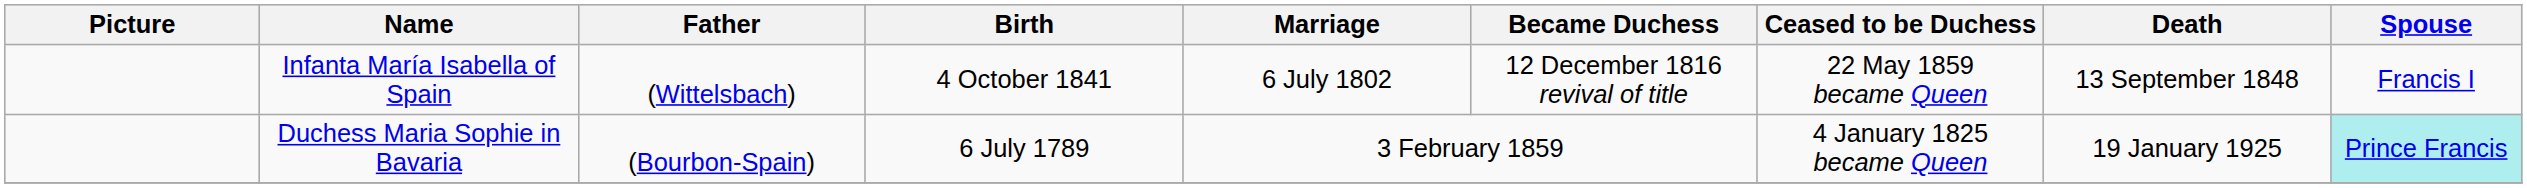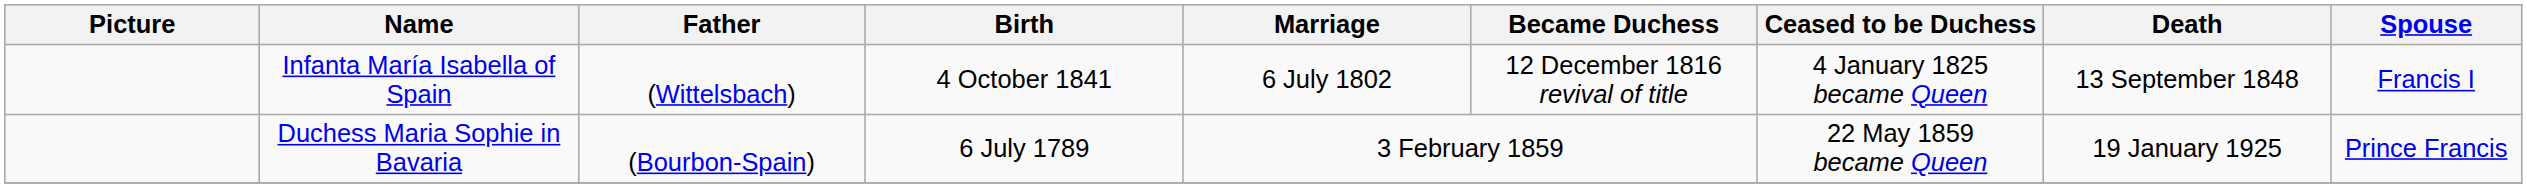(1900, 79) 22 May 1859 became Queen -> (1900, 79) 4 January 1825 became Queen
(1900, 148) 4 January 1825 became Queen -> (1900, 148) 22 May 1859 became Queen
(2426, 148) paleturquoise background -> (2426, 148) no background
